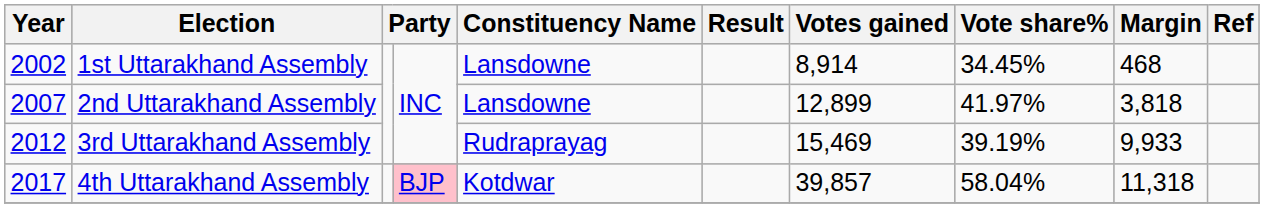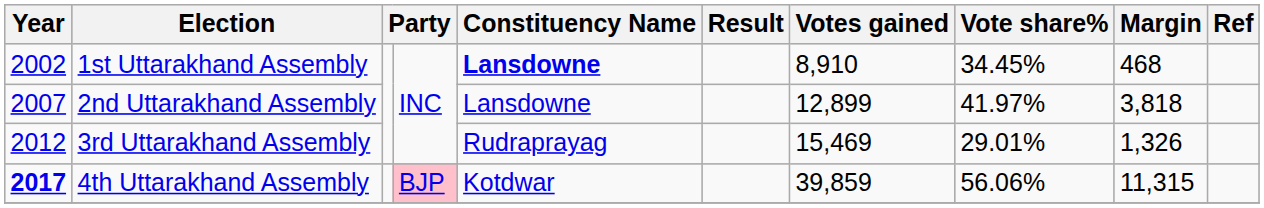(527, 63) normal -> (532, 63) bold
(827, 63) 8,914 -> (827, 63) 8,910
(1003, 143) 39.19% -> (1003, 143) 29.01%
(1151, 143) 9,933 -> (1151, 143) 1,326
(38, 182) normal -> (38, 182) bold
(834, 182) 39,857 -> (834, 182) 39,859
(1003, 182) 58.04% -> (1003, 182) 56.06%
(1157, 182) 11,318 -> (1157, 182) 11,315
